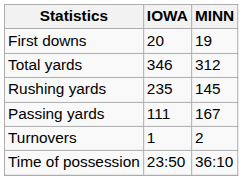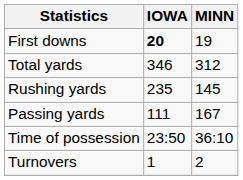(155, 41) normal -> (155, 41) bold
rows swapped: (42, 138) <-> (74, 162)
